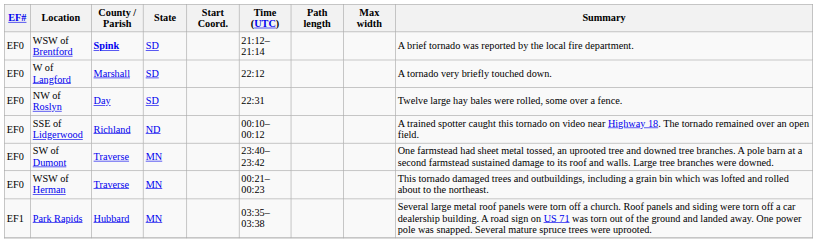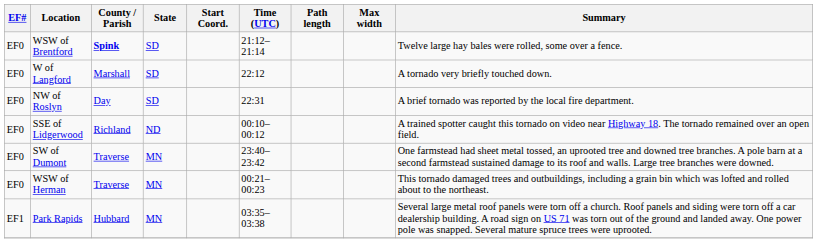(516, 46) A brief tornado was reported by the local fire department. -> (510, 46) Twelve large hay bales were rolled, some over a fence.
(510, 101) Twelve large hay bales were rolled, some over a fence. -> (516, 101) A brief tornado was reported by the local fire department.
